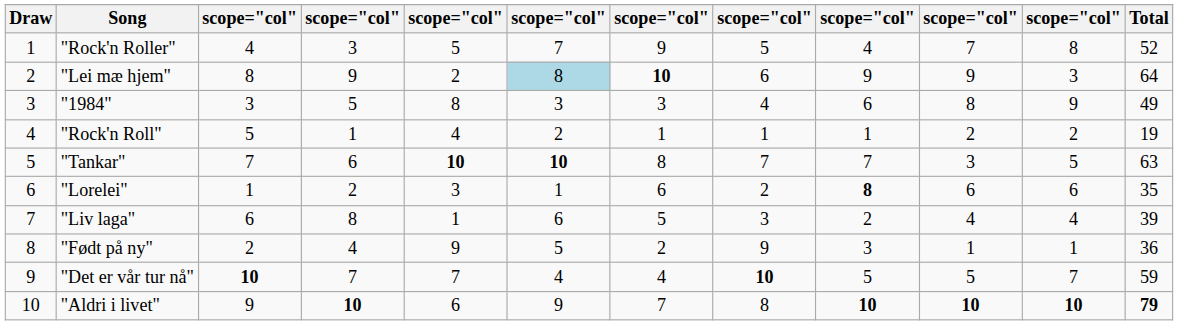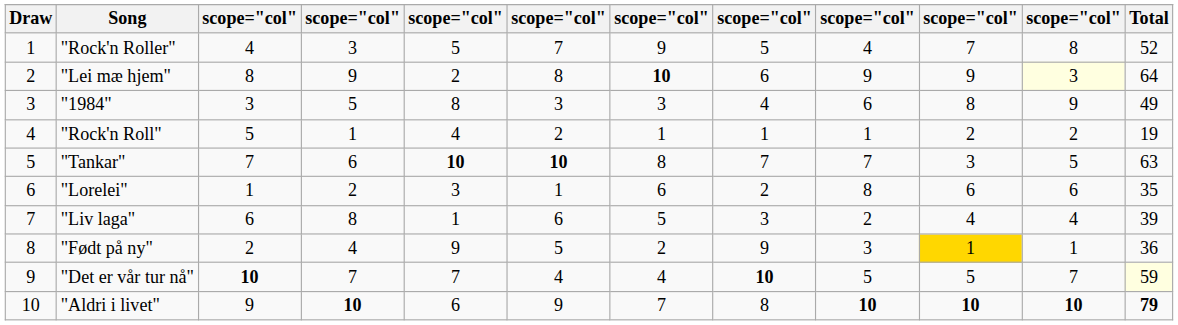(559, 76) lightblue background -> (559, 76) no background
(1074, 76) no background -> (1074, 76) lightyellow background
(868, 190) bold -> (868, 190) normal
(971, 248) no background -> (971, 248) gold background
(1149, 276) no background -> (1149, 276) lightyellow background
